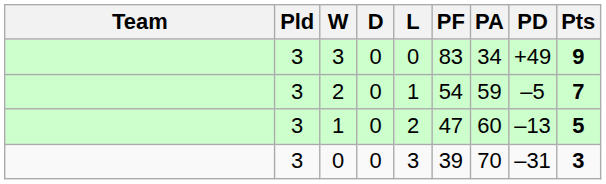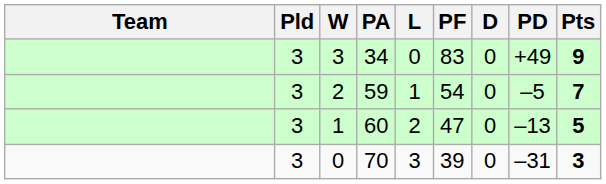columns swapped: (376, 21) <-> (489, 21)
